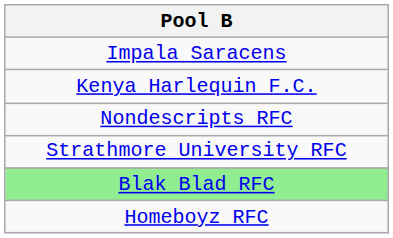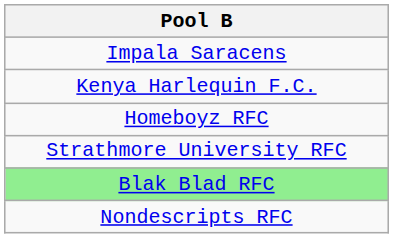(196, 119) Nondescripts RFC -> (196, 119) Homeboyz RFC
(196, 217) Homeboyz RFC -> (196, 217) Nondescripts RFC
